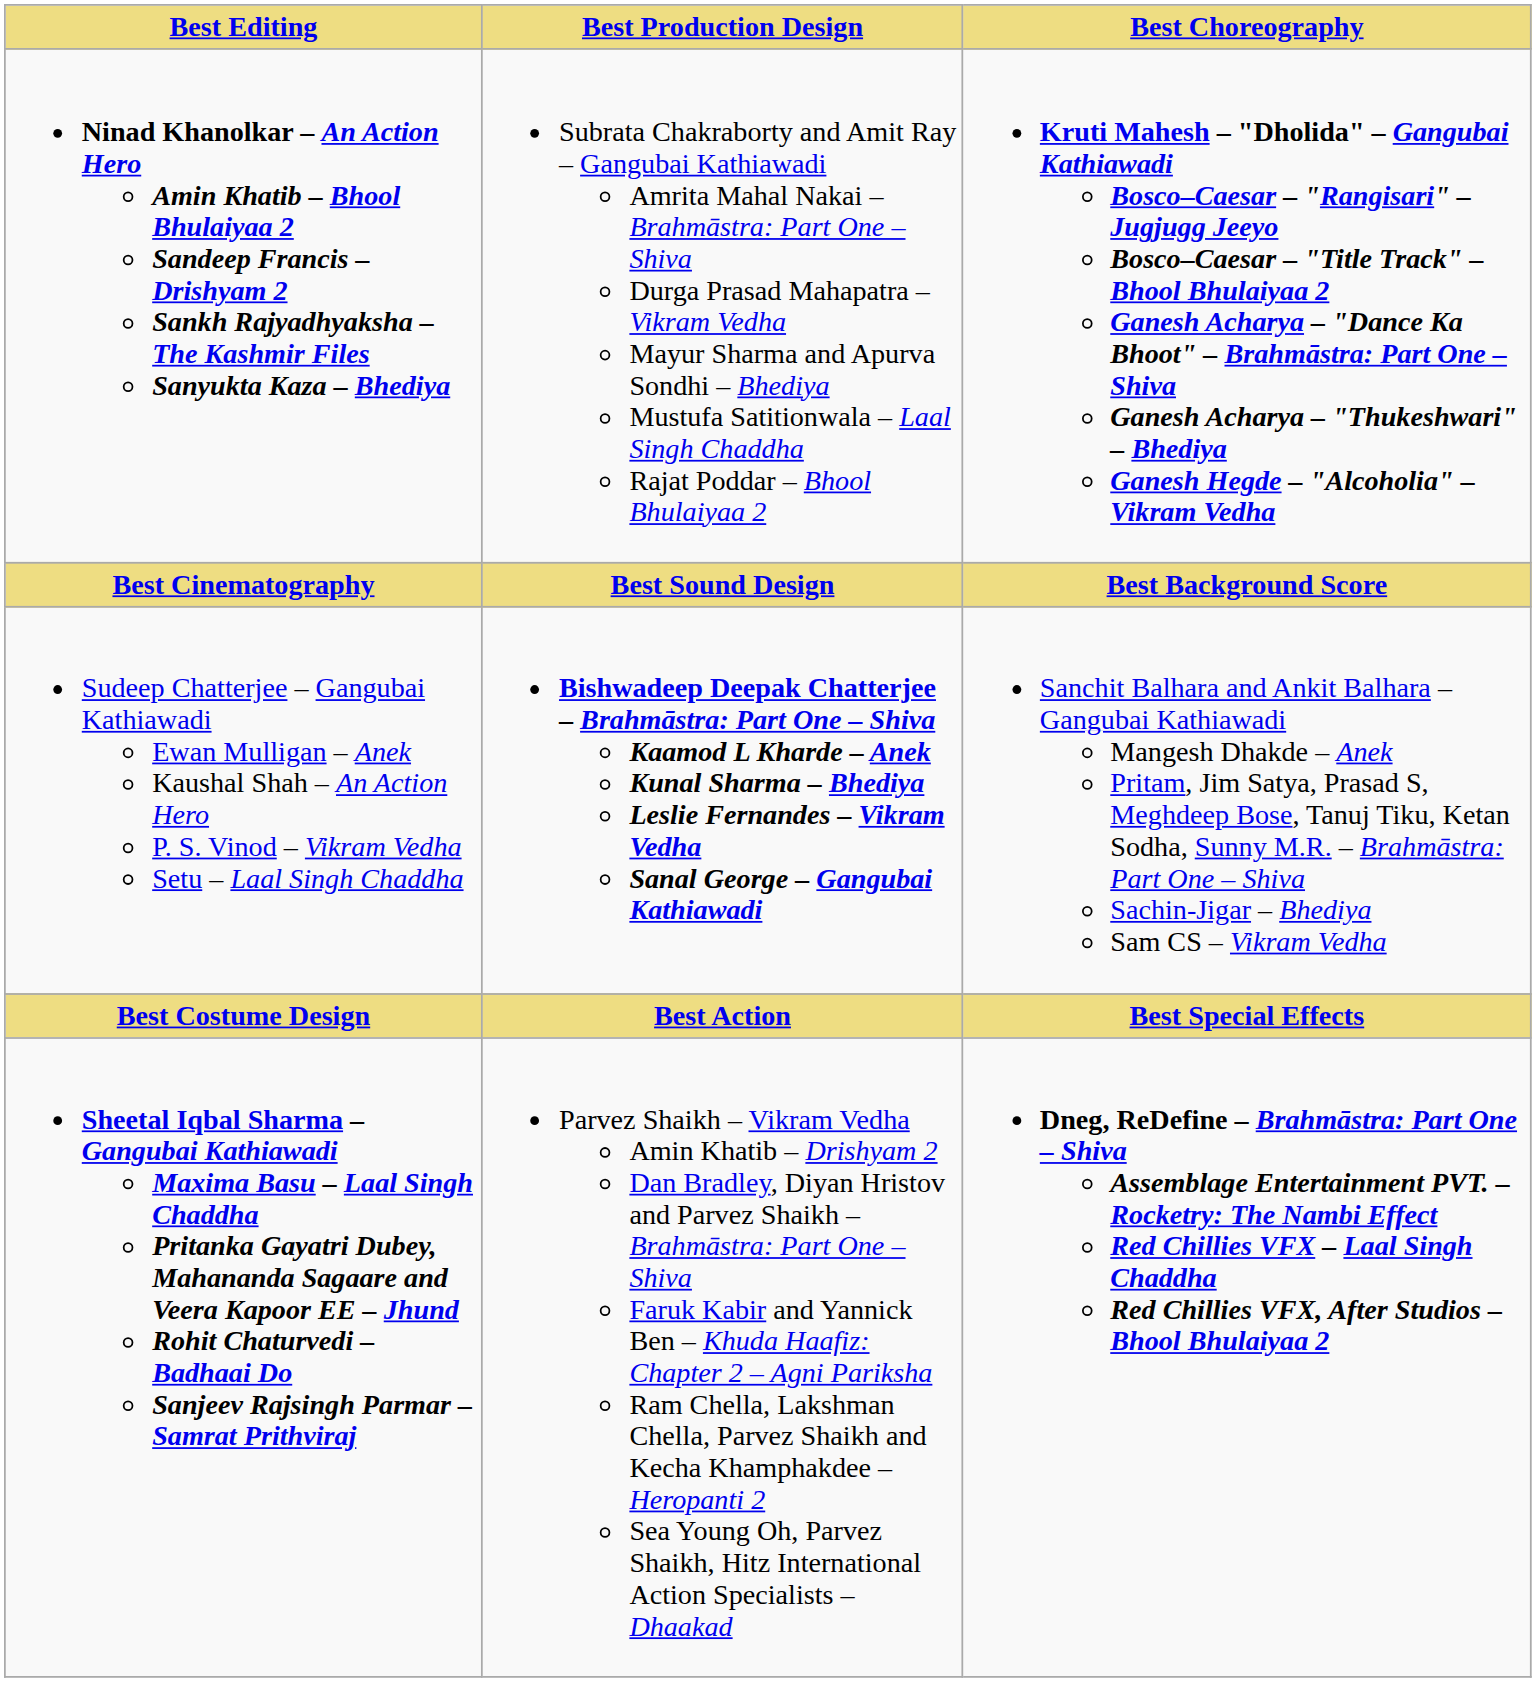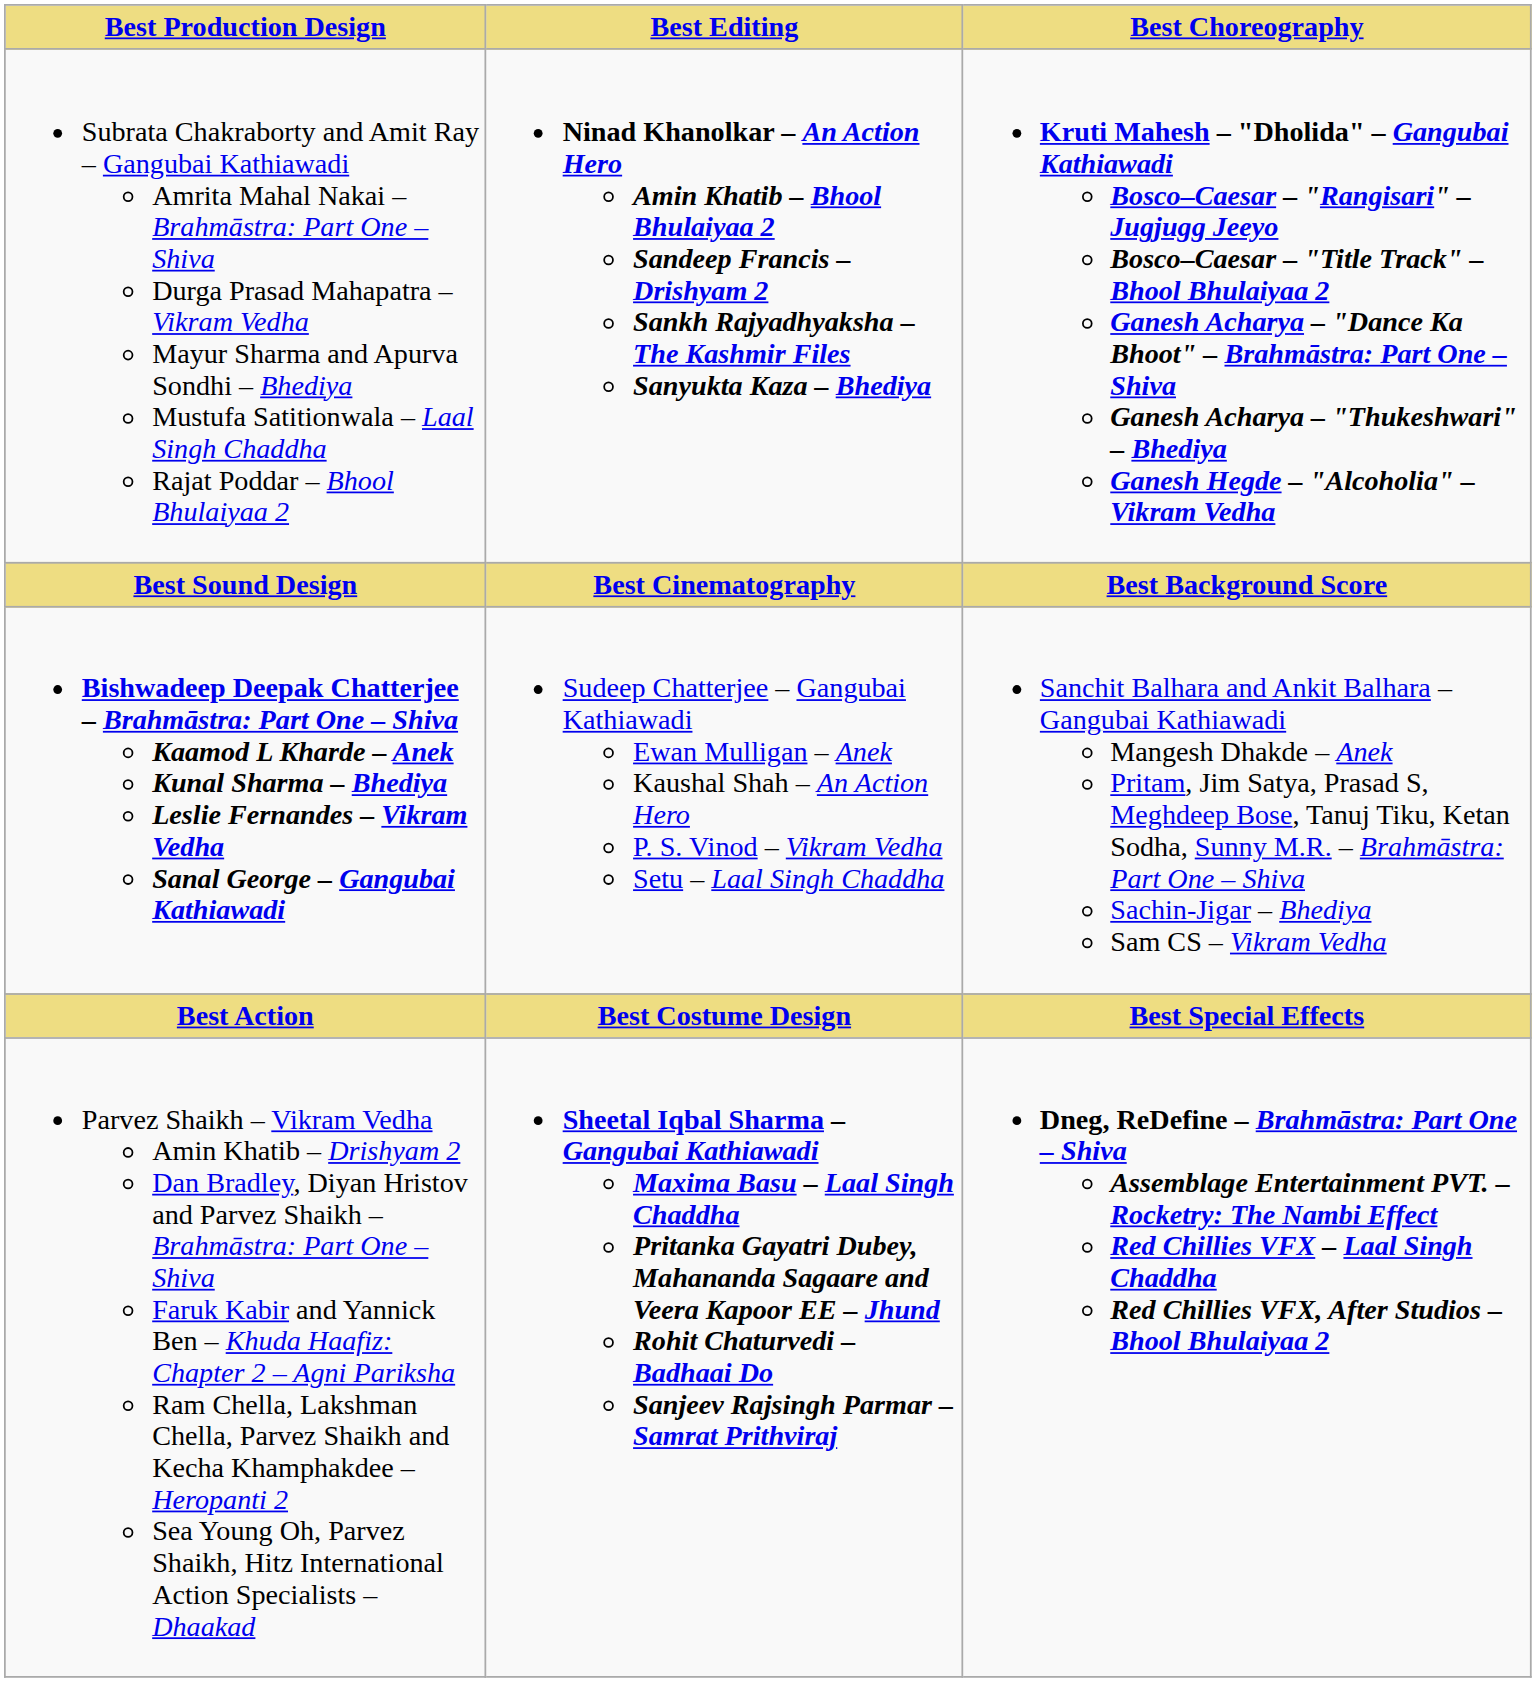columns swapped: (243, 26) <-> (723, 26)
